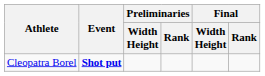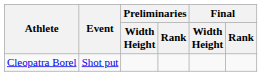(102, 62) bold -> (100, 62) normal
